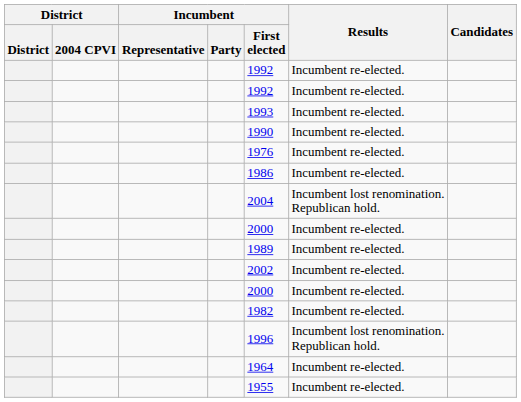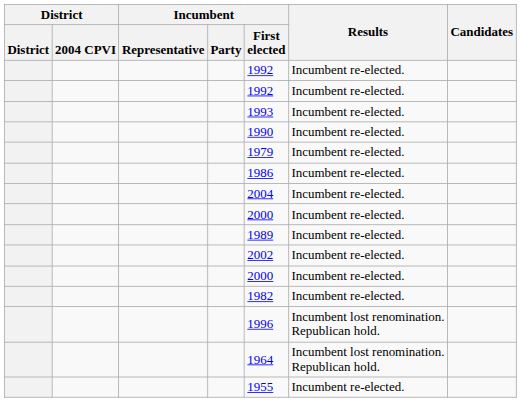(260, 152) 1976 -> (260, 152) 1979
(368, 201) Incumbent lost renomination. Republican hold. -> (348, 193) Incumbent re-elected.
(348, 366) Incumbent re-elected. -> (368, 359) Incumbent lost renomination. Republican hold.
